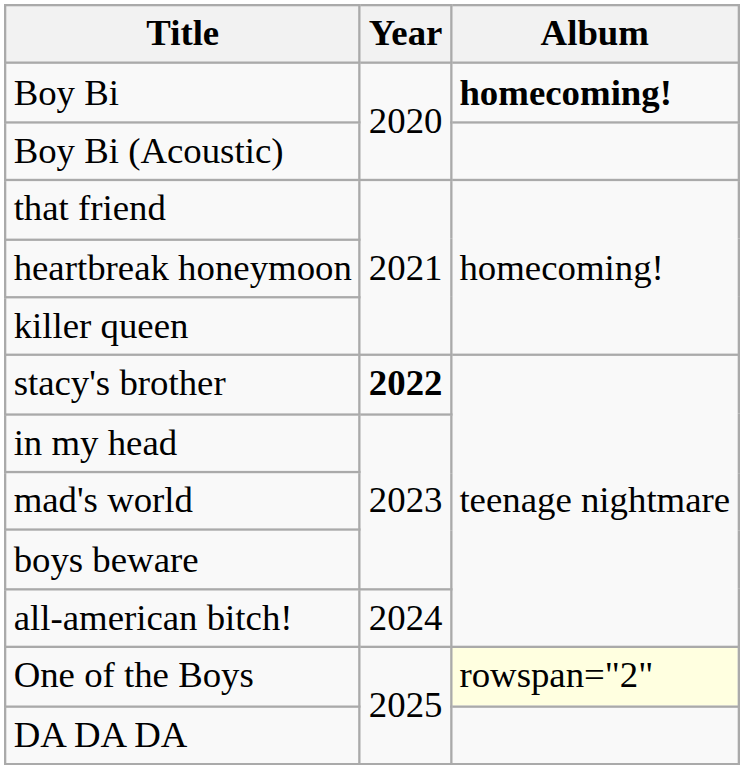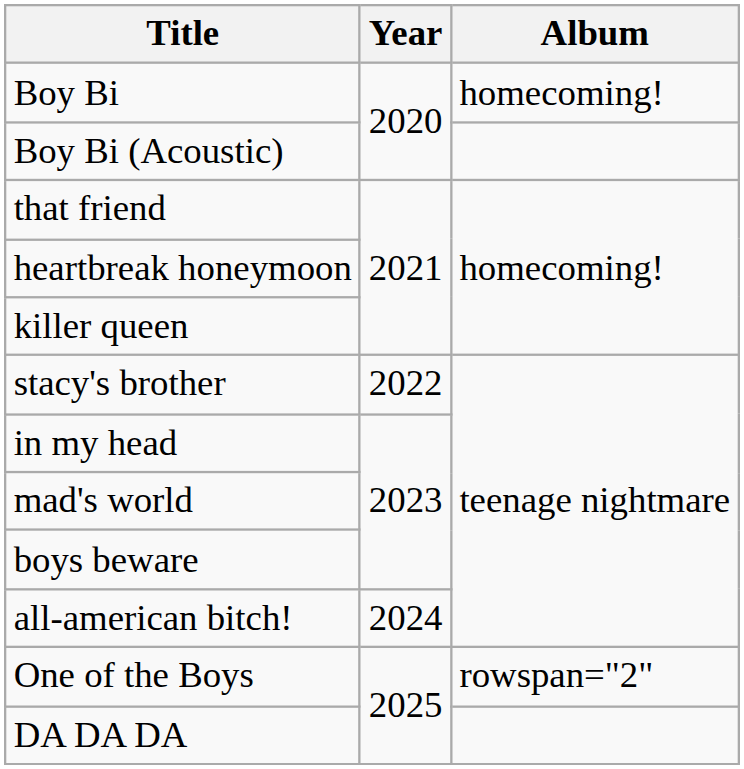(566, 92) bold -> (562, 92) normal
(406, 383) bold -> (406, 383) normal
(556, 675) lightyellow background -> (556, 675) no background
